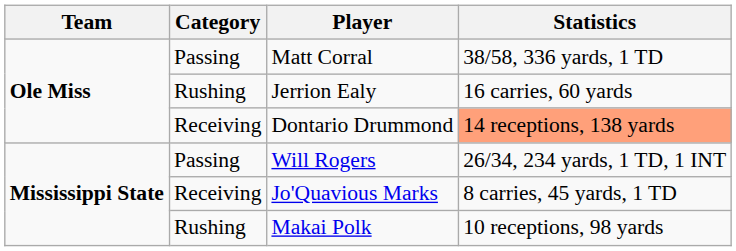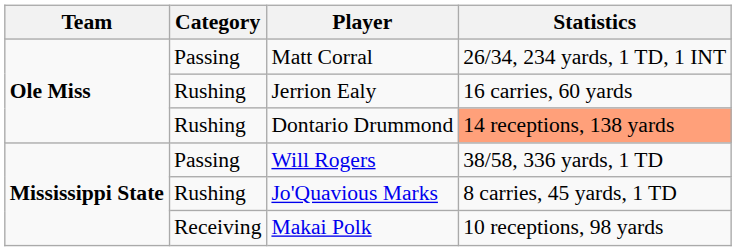(563, 56) 38/58, 336 yards, 1 TD -> (595, 56) 26/34, 234 yards, 1 TD, 1 INT
(218, 124) Receiving -> (210, 124) Rushing
(595, 159) 26/34, 234 yards, 1 TD, 1 INT -> (563, 159) 38/58, 336 yards, 1 TD
(218, 193) Receiving -> (210, 193) Rushing
(210, 227) Rushing -> (218, 227) Receiving
